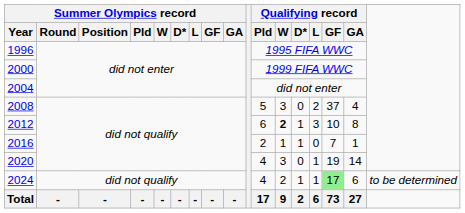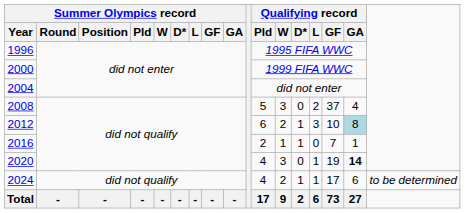(283, 124) bold -> (283, 124) normal
(355, 124) no background -> (355, 124) lightblue background
(355, 161) normal -> (355, 161) bold
(333, 180) lightgreen background -> (333, 180) no background
